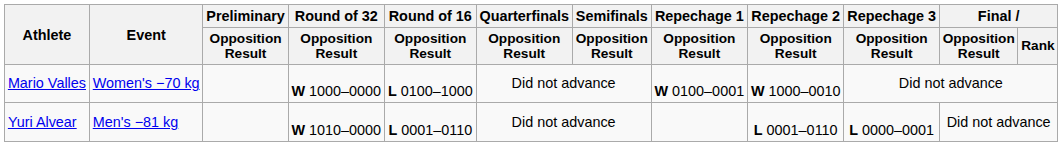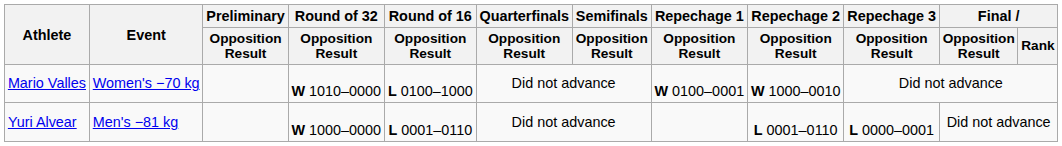(336, 91) W 1000–0000 -> (336, 91) W 1010–0000
(336, 130) W 1010–0000 -> (336, 130) W 1000–0000
